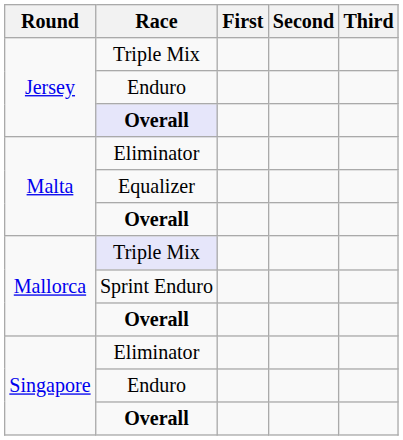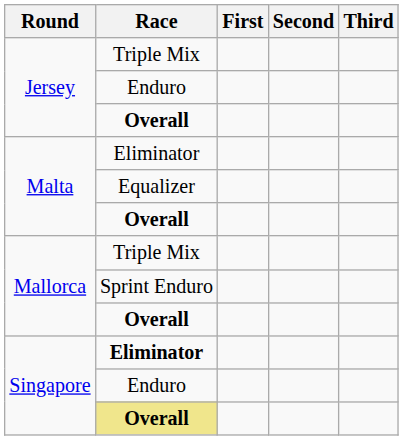(156, 120) lavender background -> (156, 120) no background
(156, 252) lavender background -> (156, 252) no background
(156, 352) normal -> (156, 352) bold
(156, 418) no background -> (156, 418) khaki background
